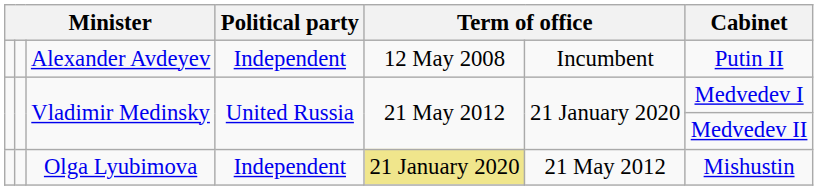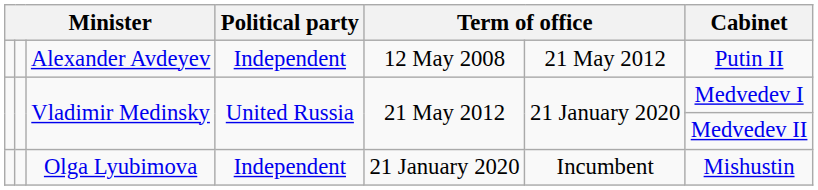(605, 58) Incumbent -> (605, 58) 21 May 2012
(444, 166) khaki background -> (444, 166) no background
(605, 166) 21 May 2012 -> (605, 166) Incumbent
